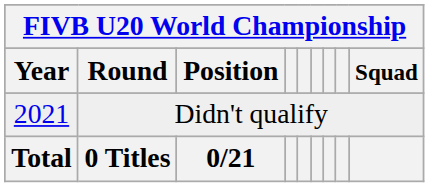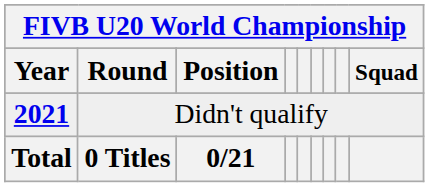(41, 114) normal -> (41, 114) bold
